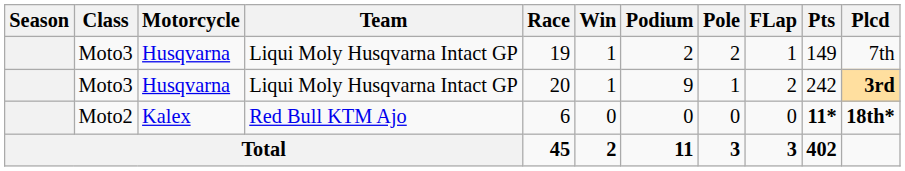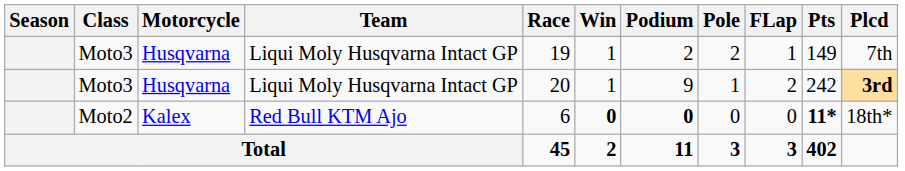(611, 117) normal -> (611, 117) bold
(688, 117) normal -> (688, 117) bold
(870, 117) bold -> (869, 117) normal
